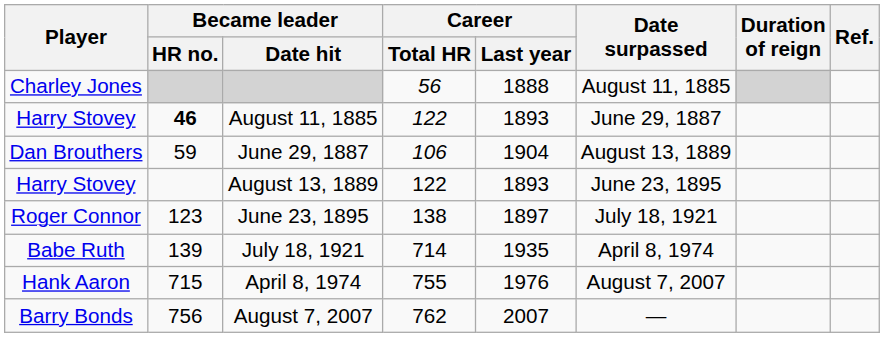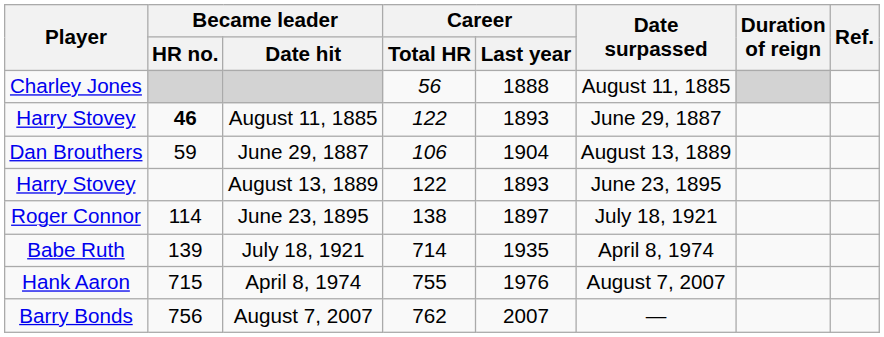(185, 217) 123 -> (185, 217) 114
